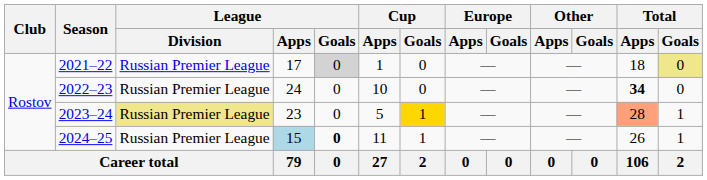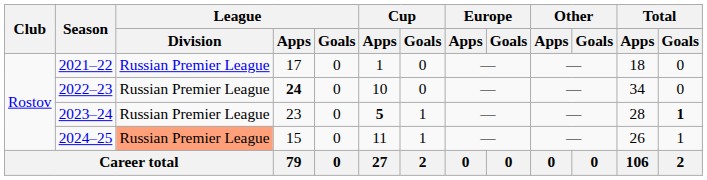(337, 65) lightgrey background -> (337, 65) no background
(680, 65) khaki background -> (680, 65) no background
(294, 89) normal -> (294, 89) bold
(637, 89) bold -> (637, 89) normal
(195, 114) khaki background -> (195, 114) no background
(380, 114) normal -> (380, 114) bold
(423, 114) gold background -> (423, 114) no background
(637, 114) lightsalmon background -> (637, 114) no background
(680, 114) normal -> (680, 114) bold
(195, 138) no background -> (195, 138) lightsalmon background
(294, 138) lightblue background -> (294, 138) no background
(337, 138) bold -> (337, 138) normal
